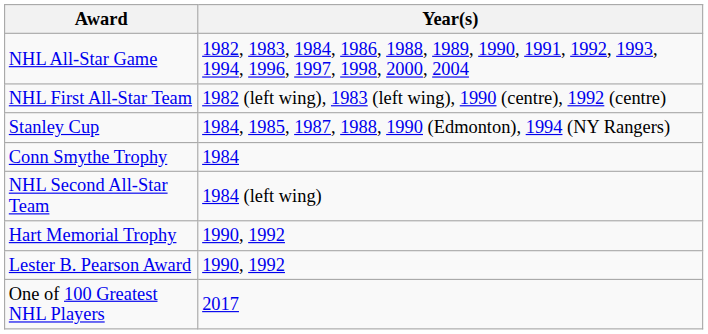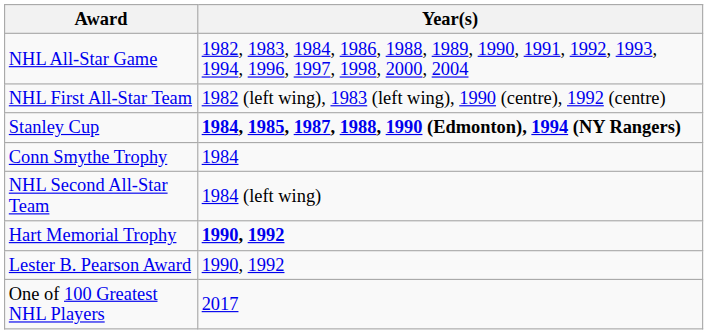(436, 127) normal -> (441, 127) bold
(244, 235) normal -> (243, 235) bold
